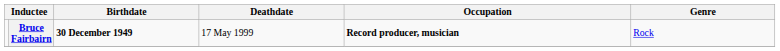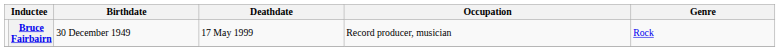(94, 33) bold -> (93, 33) normal
(403, 33) bold -> (399, 33) normal
